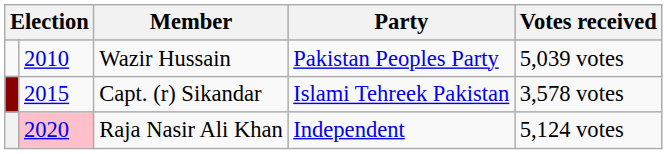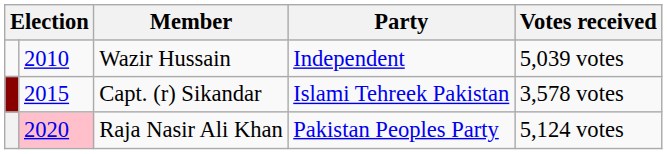(396, 58) Pakistan Peoples Party -> (349, 58) Independent
(349, 129) Independent -> (396, 129) Pakistan Peoples Party
